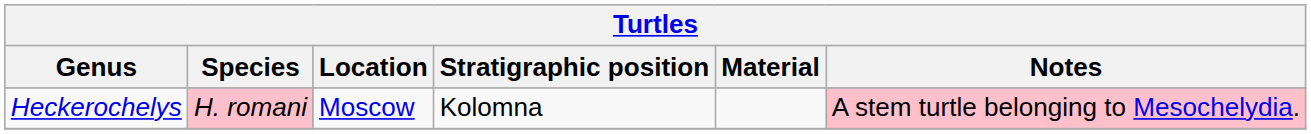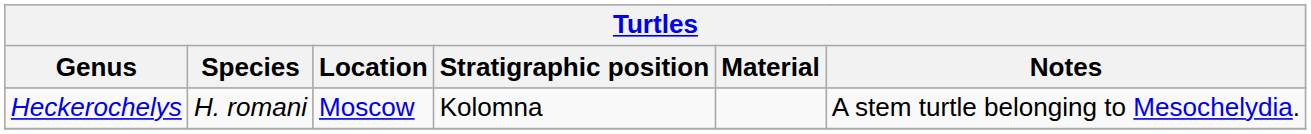(250, 107) pink background -> (250, 107) no background
(1066, 107) pink background -> (1066, 107) no background
